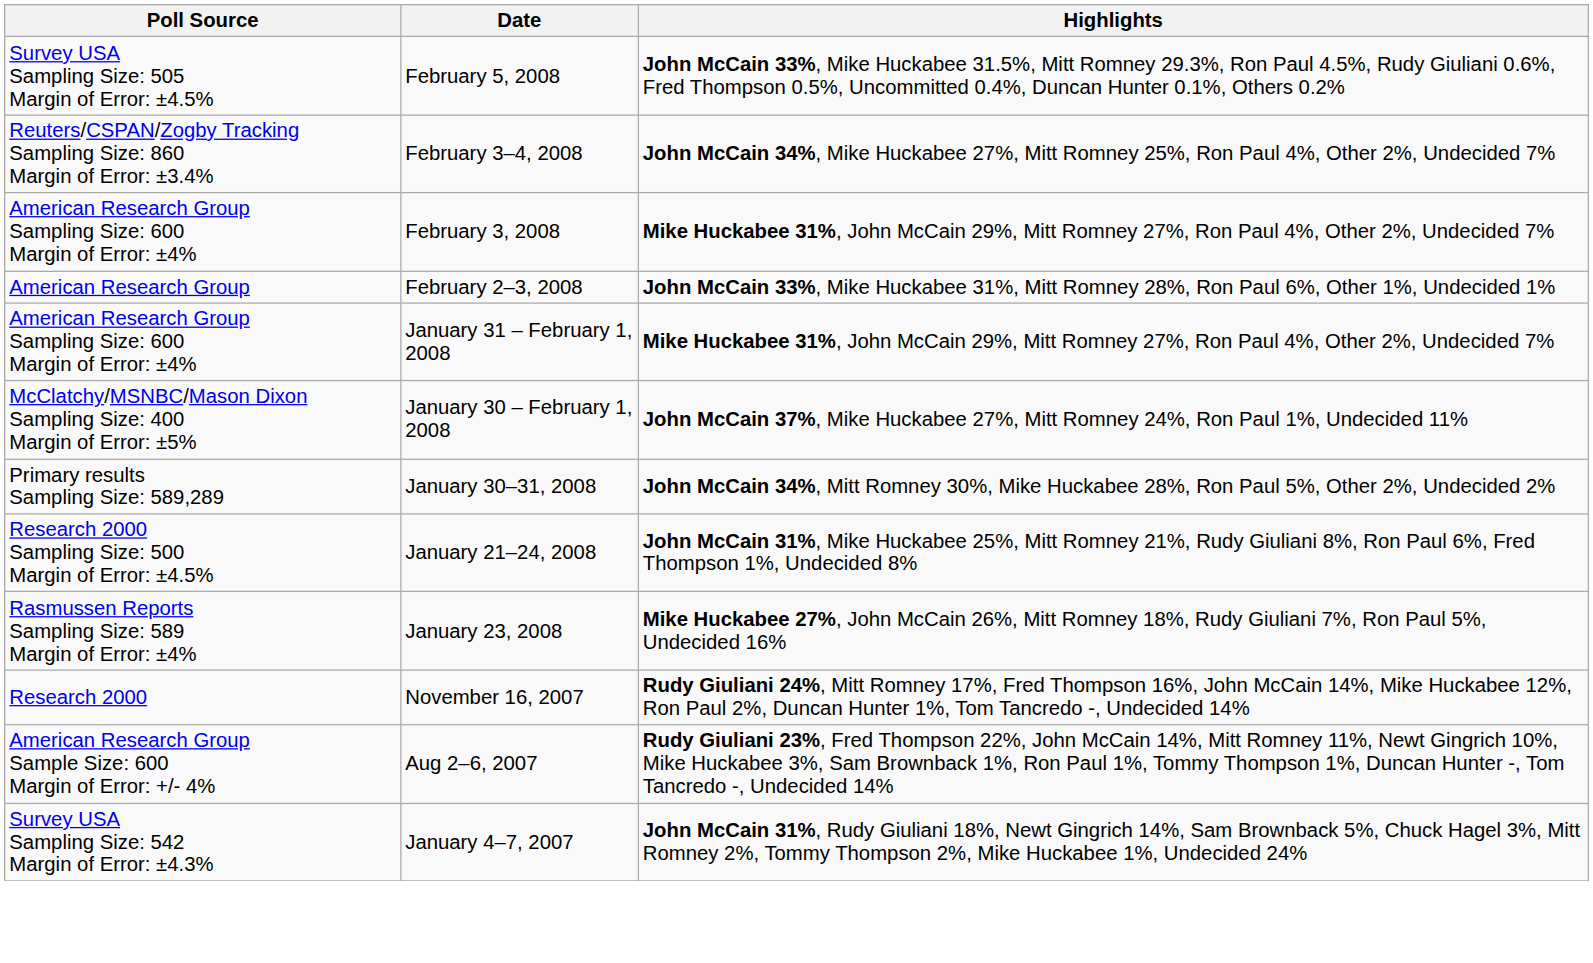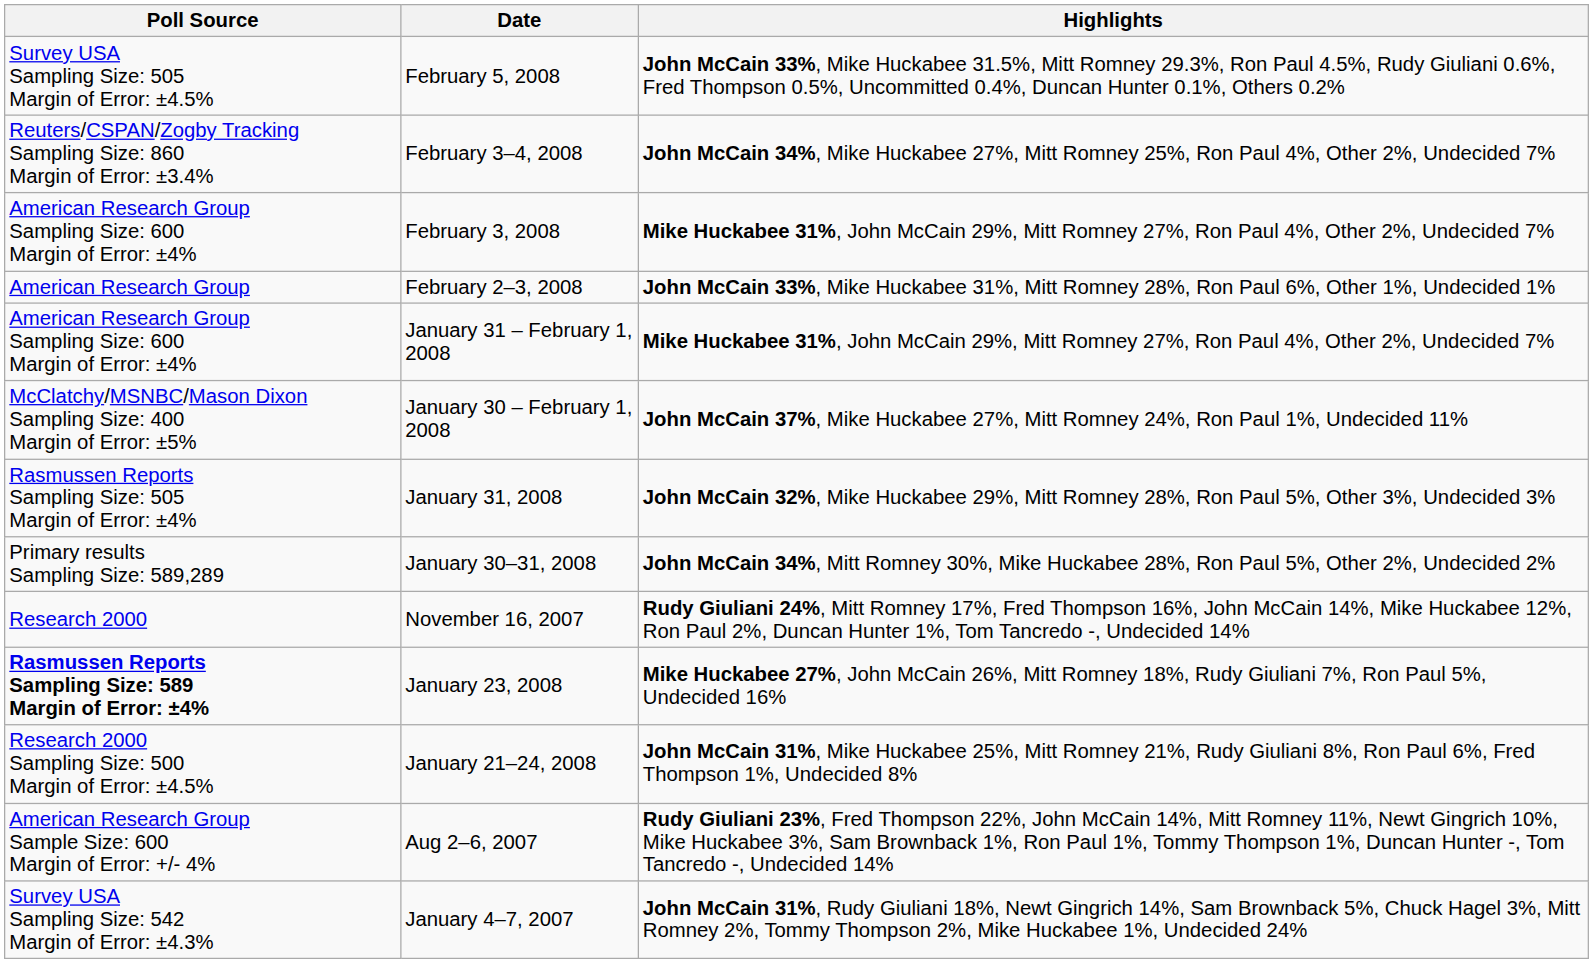+ row: (484, 497)
rows swapped: (501, 552) <-> (494, 697)
(103, 630) normal -> (109, 685) bold
